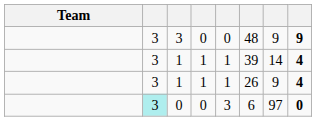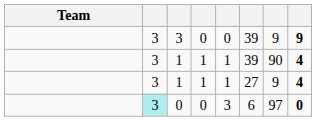(251, 37) 48 -> (251, 37) 39
(275, 60) 14 -> (275, 60) 90
(251, 82) 26 -> (251, 82) 27
